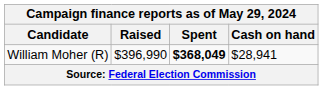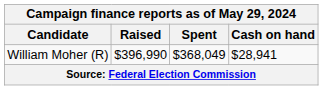(199, 54) bold -> (199, 54) normal
